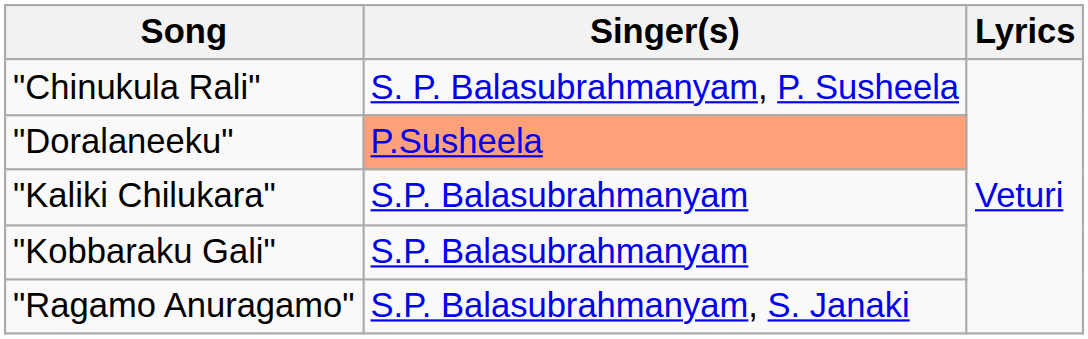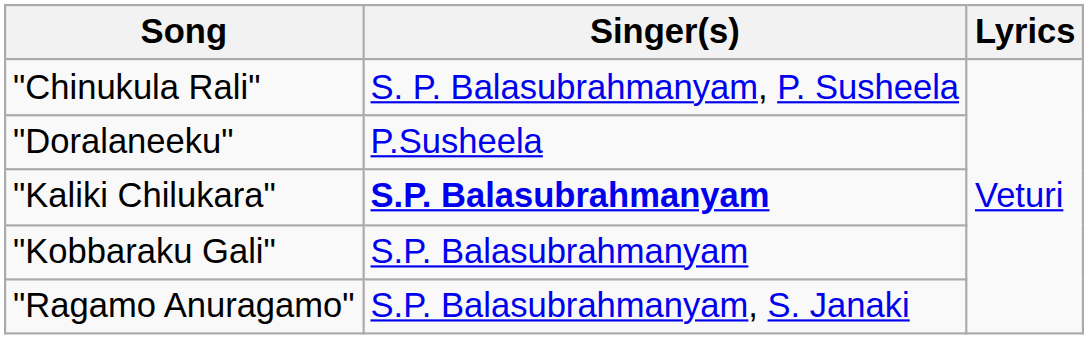(457, 141) lightsalmon background -> (457, 141) no background
(559, 196) normal -> (570, 196) bold
